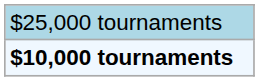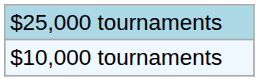(122, 57) bold -> (116, 57) normal
